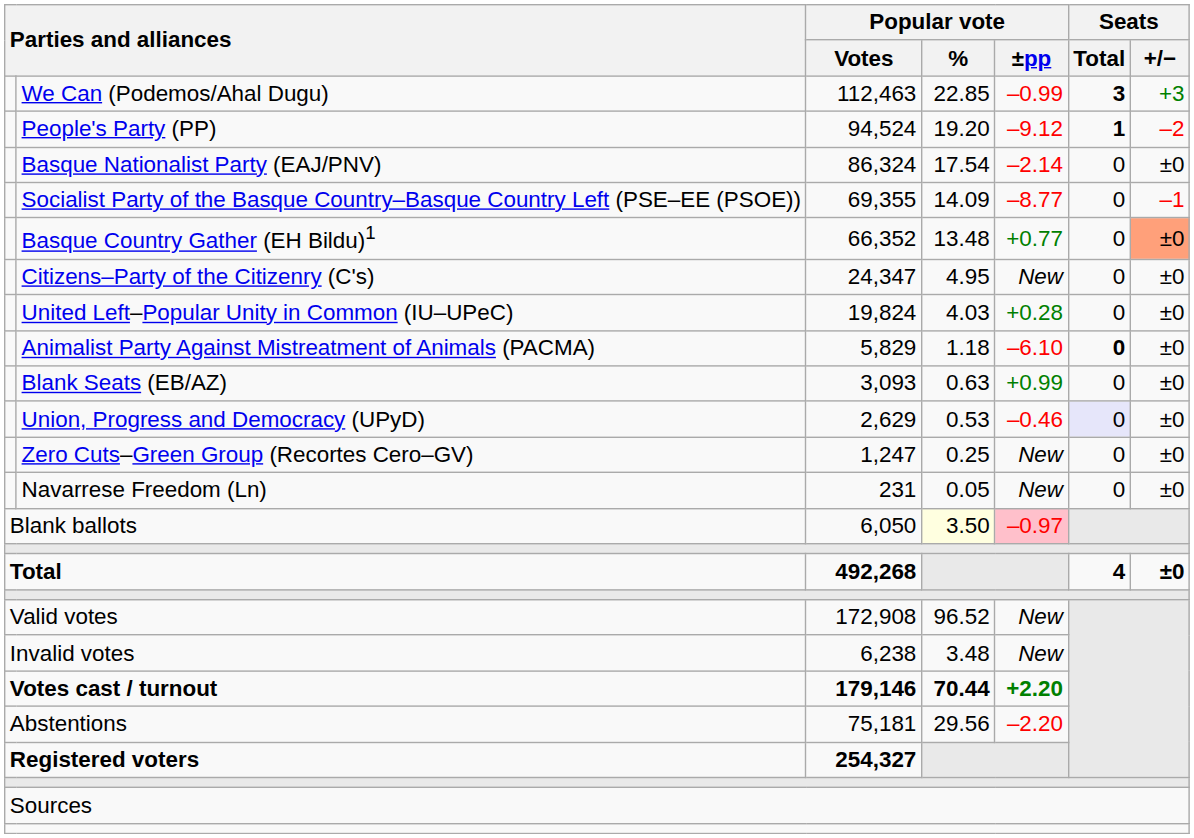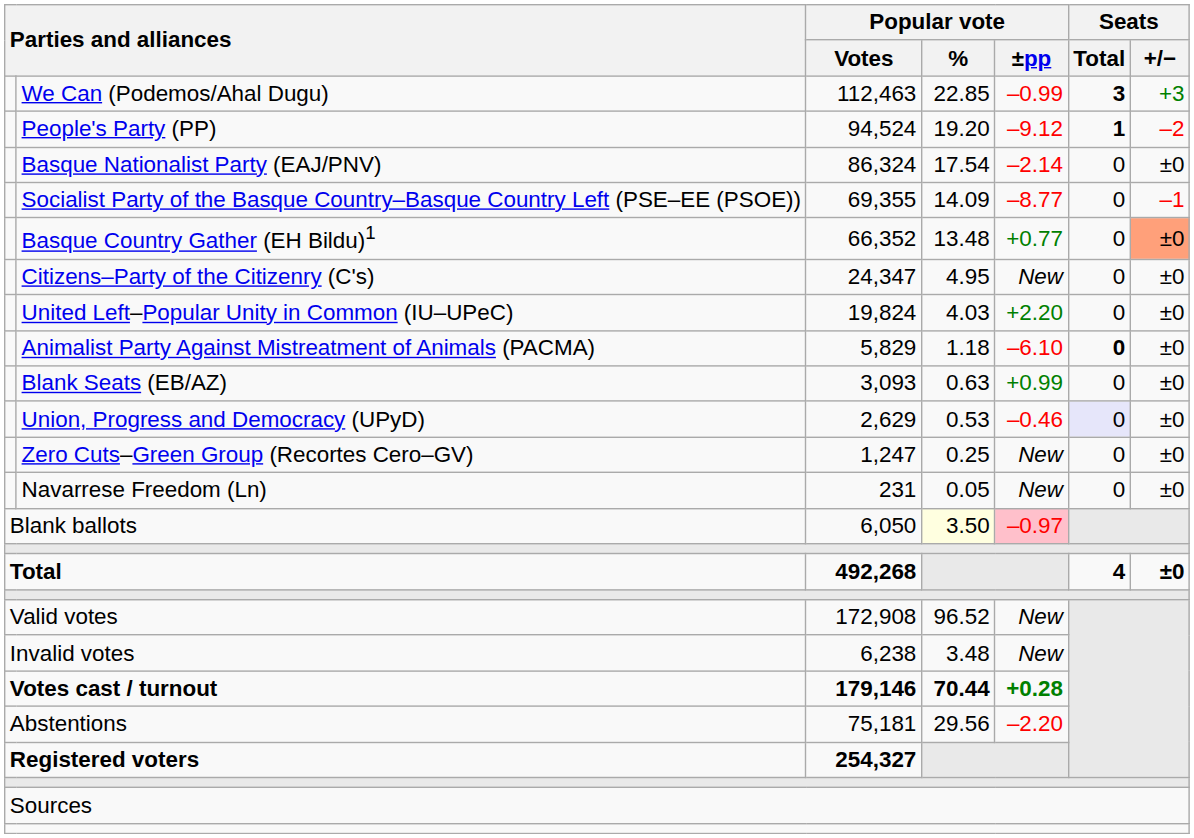(1035, 312) +0.28 -> (1035, 312) +2.20
(1035, 688) +2.20 -> (1035, 688) +0.28
